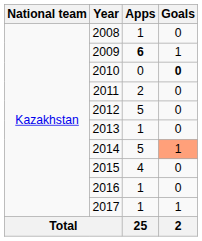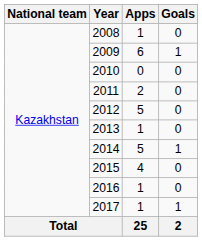(140, 52) bold -> (140, 52) normal
(178, 71) bold -> (178, 71) normal
(178, 149) lightsalmon background -> (178, 149) no background
